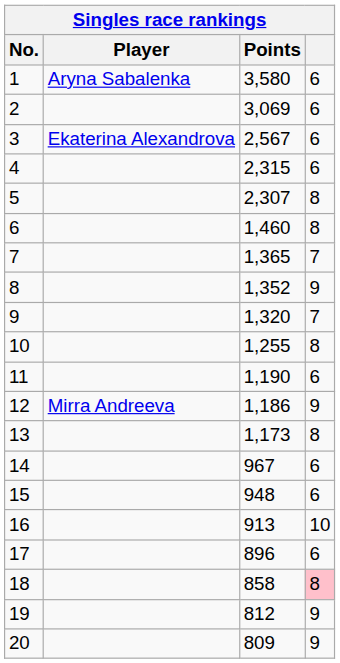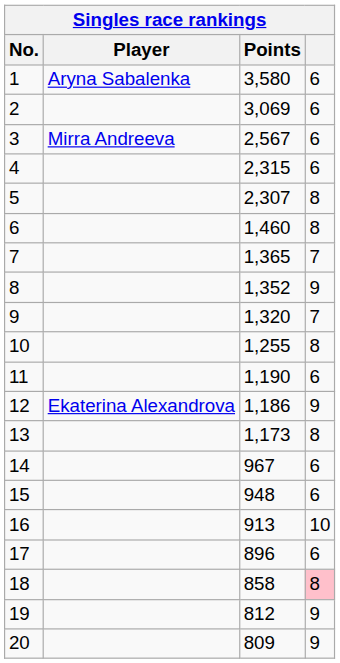(141, 138) Ekaterina Alexandrova -> (111, 138) Mirra Andreeva
(111, 406) Mirra Andreeva -> (141, 406) Ekaterina Alexandrova
